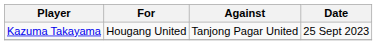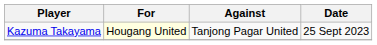(146, 31) no background -> (146, 31) lightyellow background
